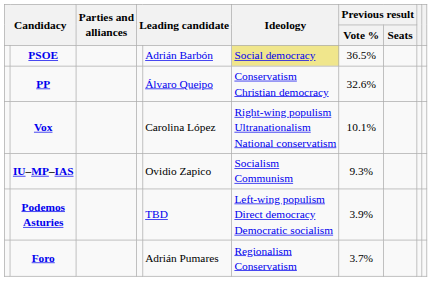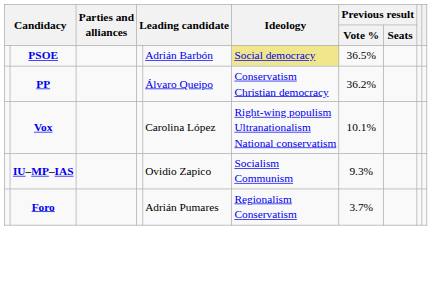(361, 84) 32.6% -> (361, 84) 36.2%
- row: (43, 214)
